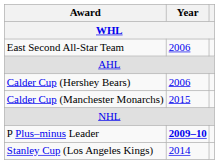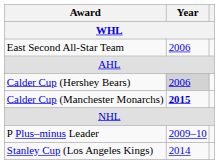(180, 82) no background -> (180, 82) lightgrey background
(180, 99) normal -> (180, 99) bold
(188, 133) bold -> (188, 133) normal
